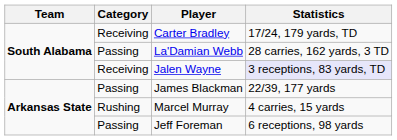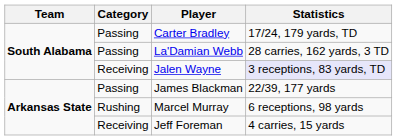(123, 32) Receiving -> (118, 32) Passing
(296, 107) 4 carries, 15 yards -> (306, 107) 6 receptions, 98 yards
(118, 125) Passing -> (123, 125) Receiving
(306, 125) 6 receptions, 98 yards -> (296, 125) 4 carries, 15 yards
